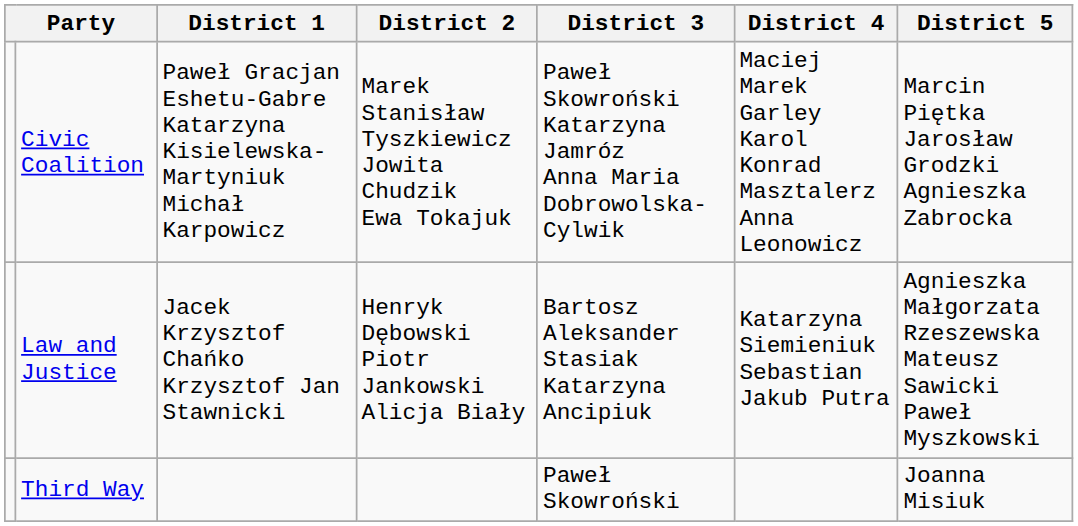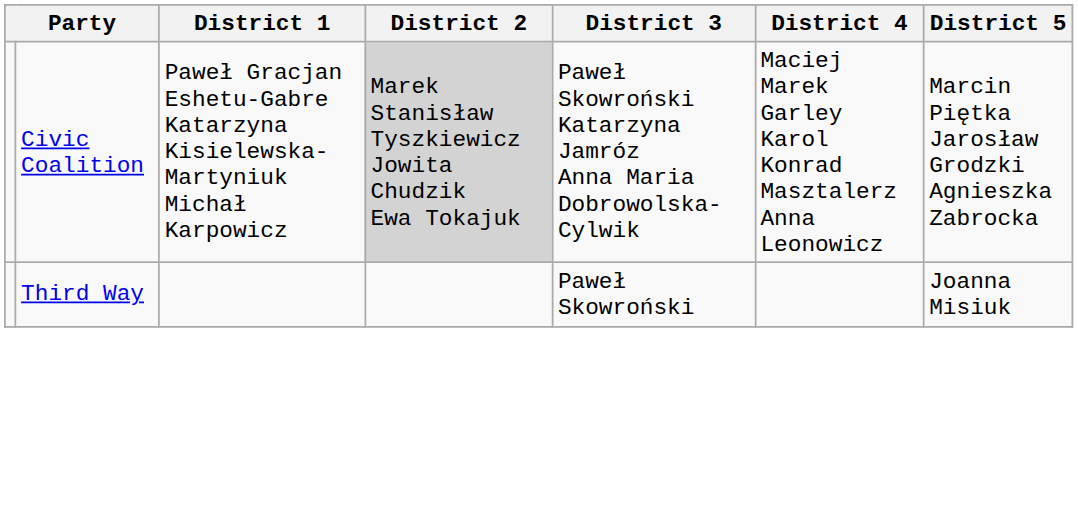(437, 152) no background -> (446, 152) lightgrey background
- row: (69, 360)
